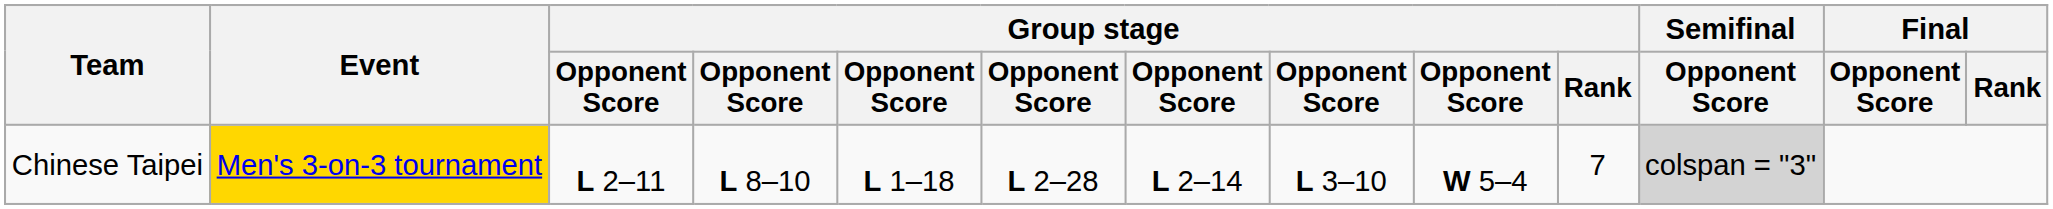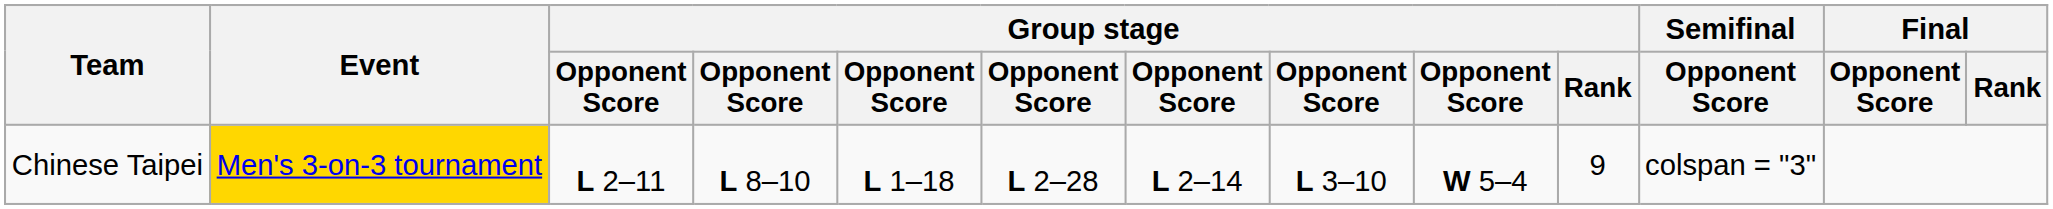(1598, 165) 7 -> (1598, 165) 9
(1731, 165) lightgrey background -> (1731, 165) no background
